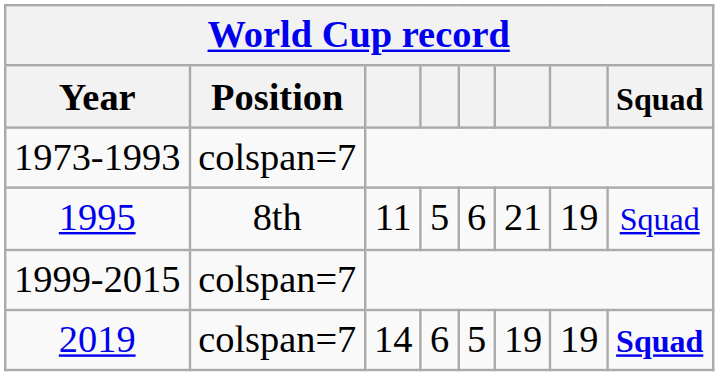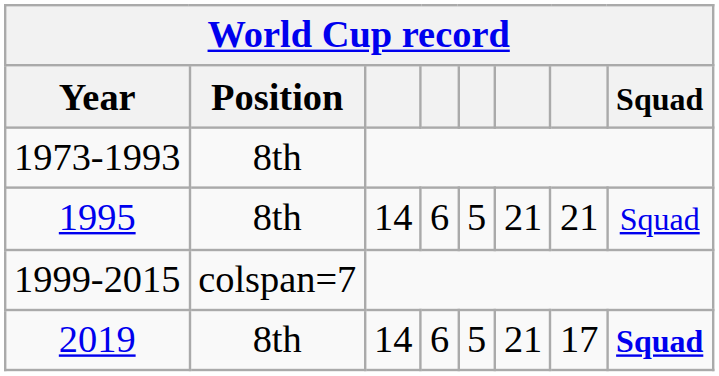(277, 156) colspan=7 -> (277, 156) 8th
(393, 217) 11 -> (393, 217) 14
(440, 217) 5 -> (440, 217) 6
(477, 217) 6 -> (477, 217) 5
(579, 217) 19 -> (579, 217) 21
(277, 339) colspan=7 -> (277, 339) 8th
(523, 339) 19 -> (523, 339) 21
(579, 339) 19 -> (579, 339) 17
